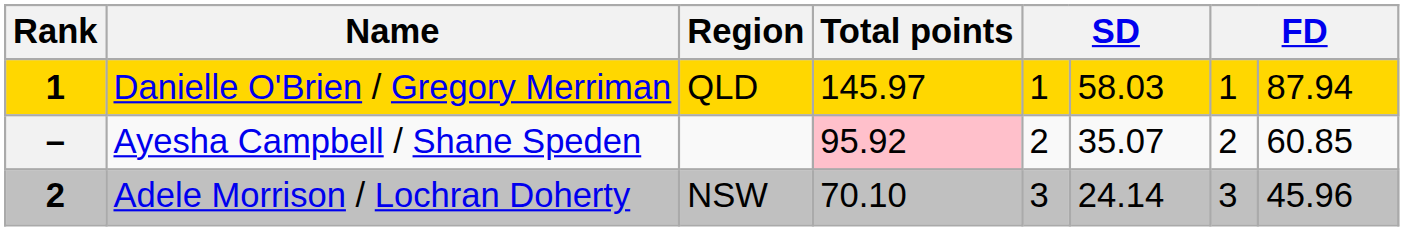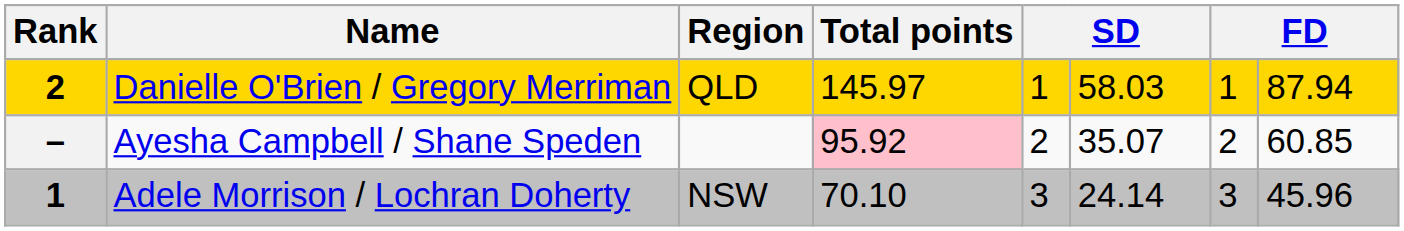(55, 86) 1 -> (55, 86) 2
(55, 196) 2 -> (55, 196) 1
